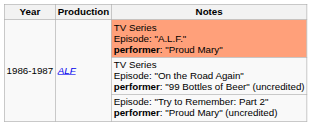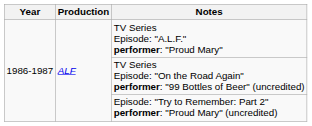(168, 38) lightsalmon background -> (168, 38) no background
